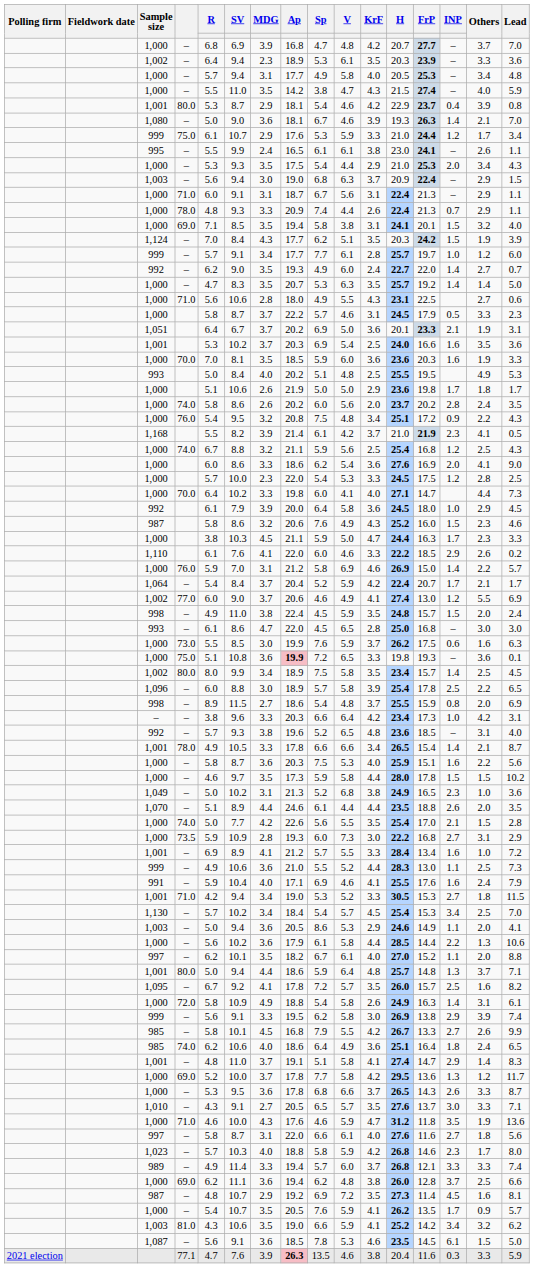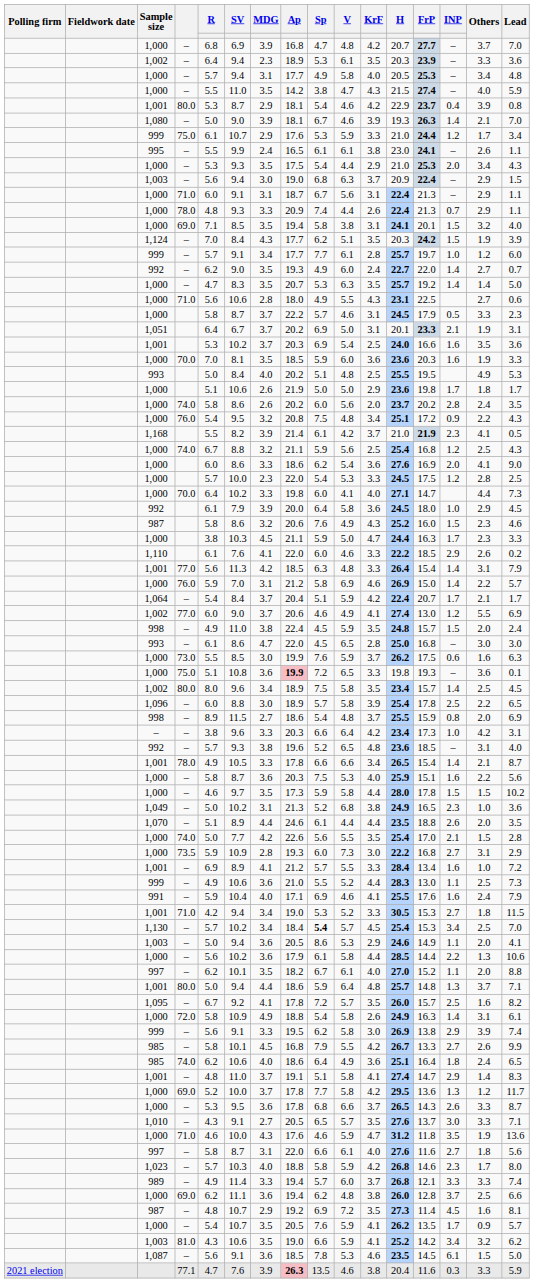(266, 121) 3.6 -> (266, 121) 3.9
(374, 330) 3.6 -> (374, 330) 3.1
+ row: (156, 569)
(321, 584) 5.2 -> (321, 599) 5.1
(238, 673) 9.9 -> (238, 688) 9.6
(321, 912) normal -> (321, 927) bold
